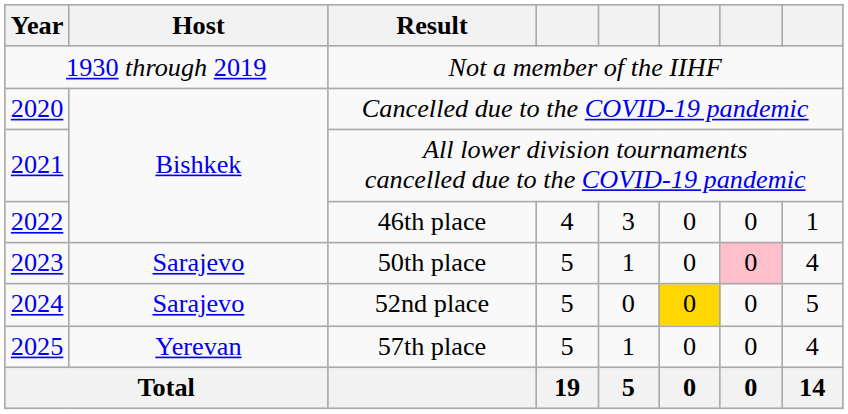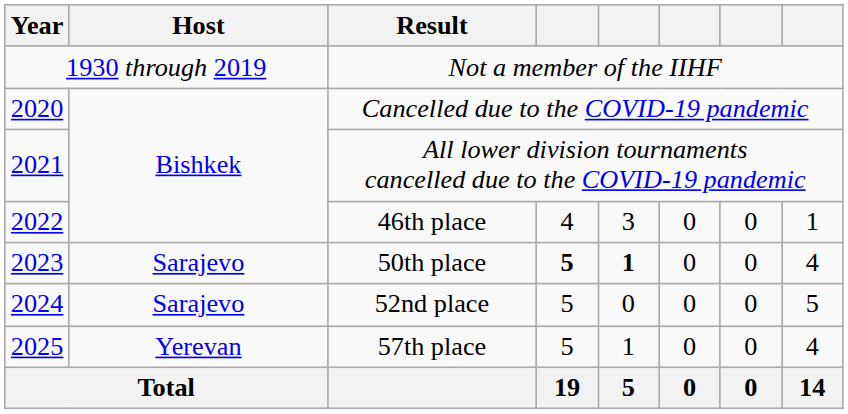(567, 262) normal -> (567, 262) bold
(628, 262) normal -> (628, 262) bold
(751, 262) pink background -> (751, 262) no background
(690, 304) gold background -> (690, 304) no background
